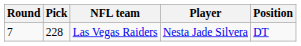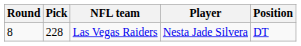(10, 31) 7 -> (10, 31) 8
